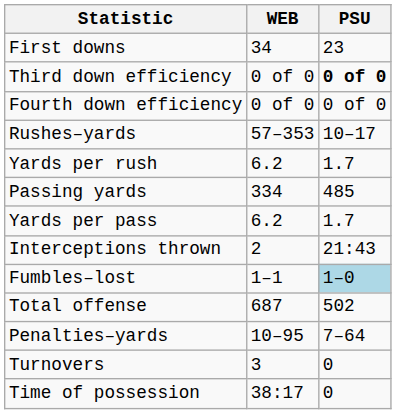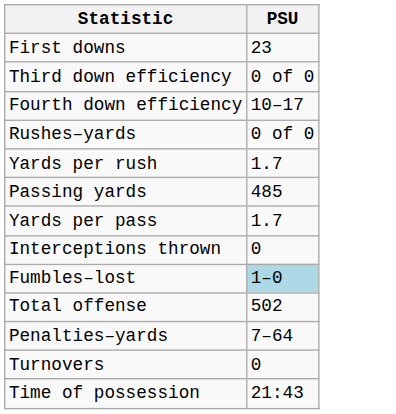- column: (283, 19)
(355, 77) bold -> (283, 77) normal
(355, 106) 0 of 0 -> (277, 106) 10–17
(349, 134) 10–17 -> (283, 134) 0 of 0
(349, 250) 21:43 -> (256, 250) 0
(328, 394) 0 -> (277, 394) 21:43
